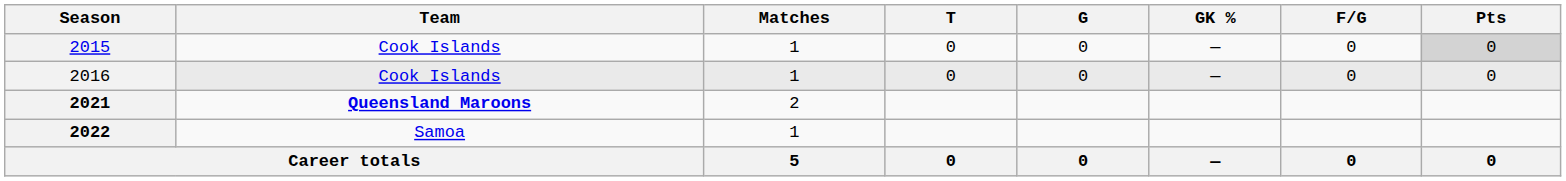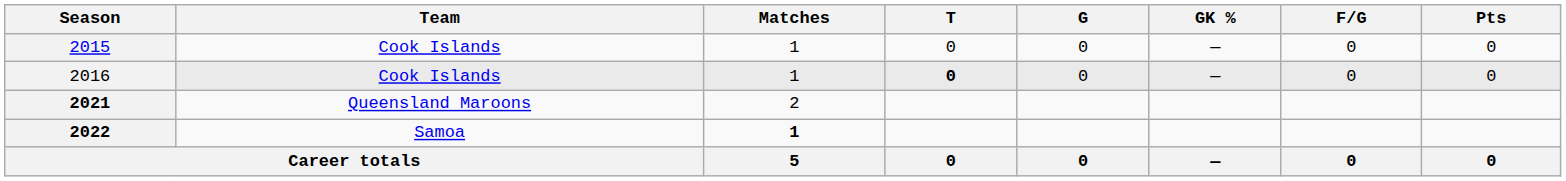(1491, 47) lightgrey background -> (1491, 47) no background
(951, 76) normal -> (951, 76) bold
(440, 104) bold -> (440, 104) normal
(794, 133) normal -> (794, 133) bold
